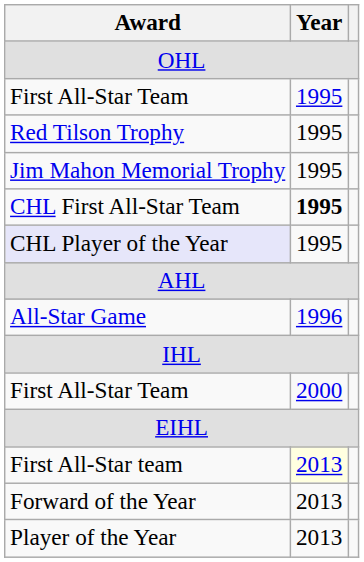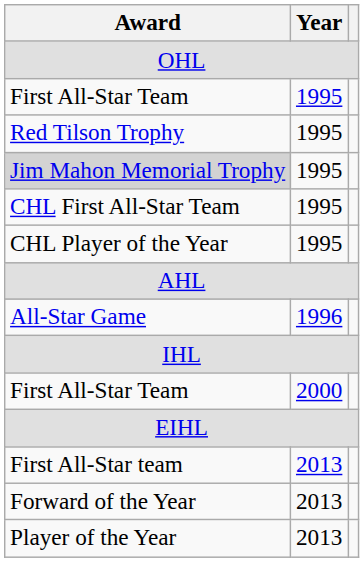(148, 170) no background -> (148, 170) lightgrey background
(319, 206) bold -> (319, 206) normal
(119, 243) lavender background -> (119, 243) no background
(319, 464) lightyellow background -> (319, 464) no background
